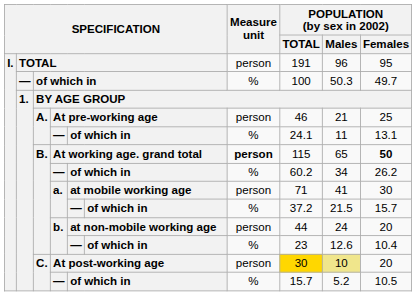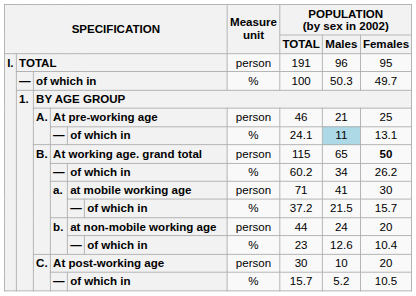(341, 135) no background -> (341, 135) lightblue background
(253, 153) bold -> (253, 153) normal
(301, 263) gold background -> (301, 263) no background
(341, 263) khaki background -> (341, 263) no background
